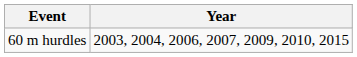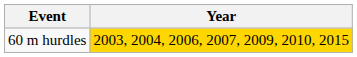(221, 40) no background -> (221, 40) gold background
